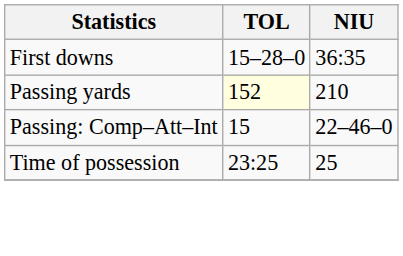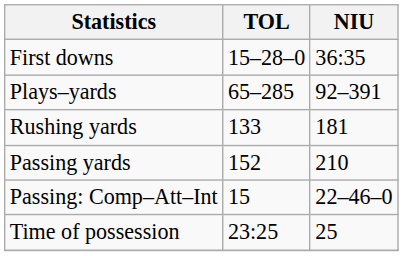+ row: (63, 92)
+ row: (73, 127)
(244, 92) lightyellow background -> (244, 162) no background
